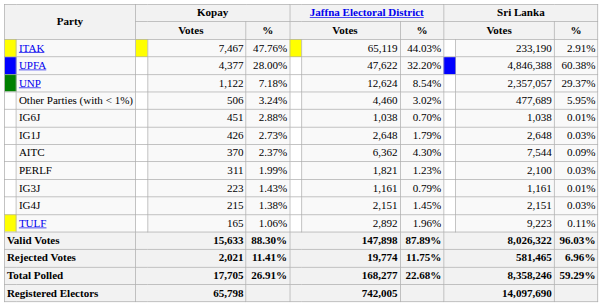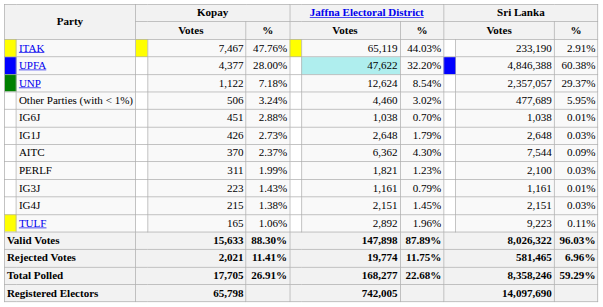(382, 65) no background -> (382, 65) paleturquoise background
